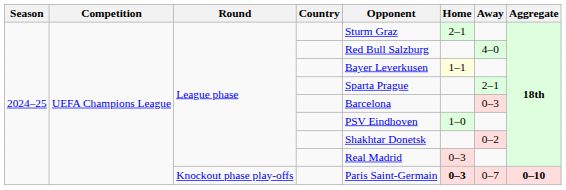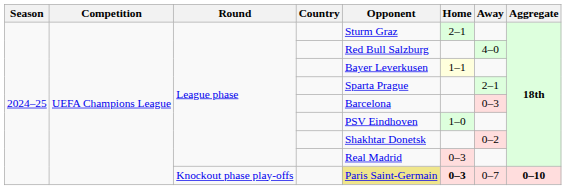(391, 175) no background -> (391, 175) khaki background
